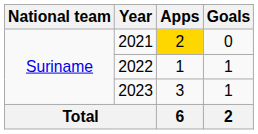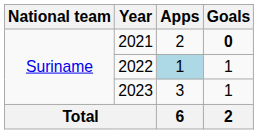(180, 41) gold background -> (180, 41) no background
(228, 41) normal -> (228, 41) bold
(180, 66) no background -> (180, 66) lightblue background
